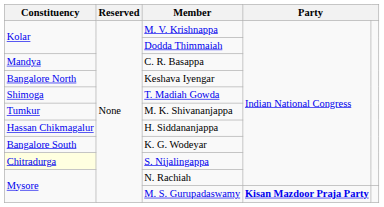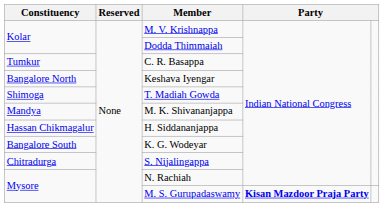(24, 62) Mandya -> (23, 62) Tumkur
(23, 111) Tumkur -> (24, 111) Mandya
(31, 161) lightyellow background -> (31, 161) no background
